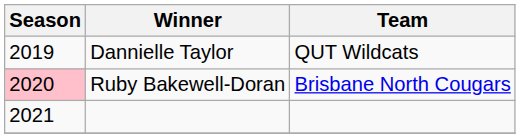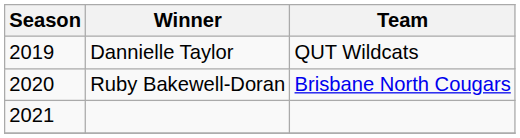(32, 84) pink background -> (32, 84) no background
